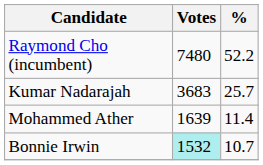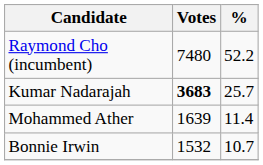(194, 91) normal -> (194, 91) bold
(194, 145) paleturquoise background -> (194, 145) no background
